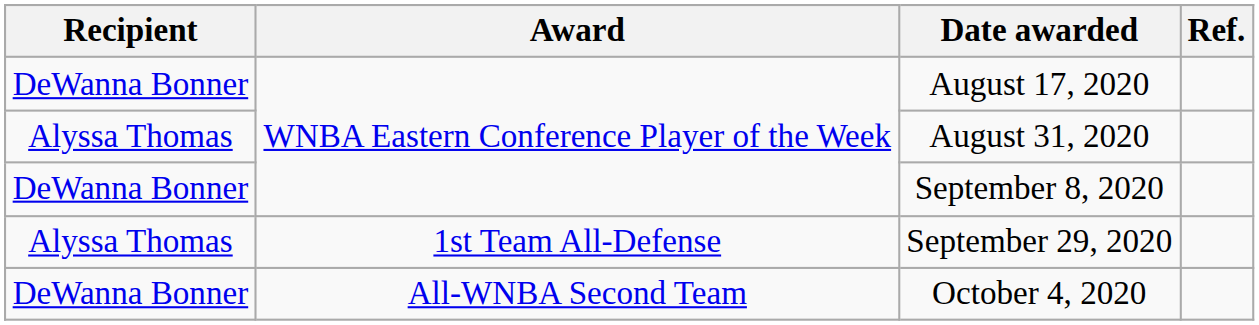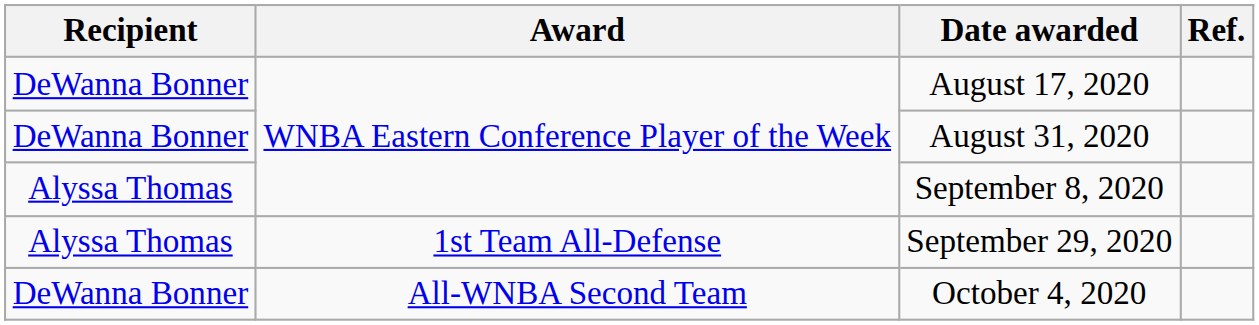(130, 135) Alyssa Thomas -> (130, 135) DeWanna Bonner
(130, 188) DeWanna Bonner -> (130, 188) Alyssa Thomas
